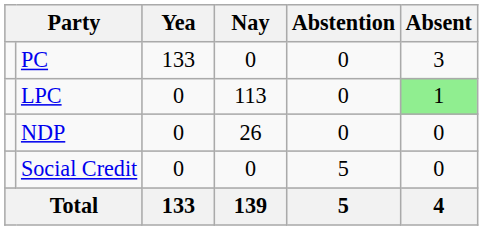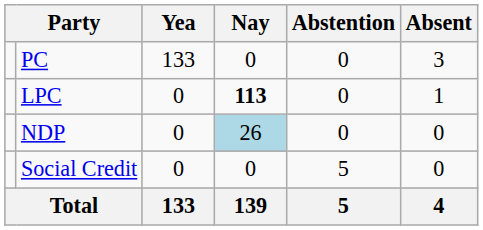(250, 96) normal -> (250, 96) bold
(439, 96) lightgreen background -> (439, 96) no background
(250, 132) no background -> (250, 132) lightblue background
